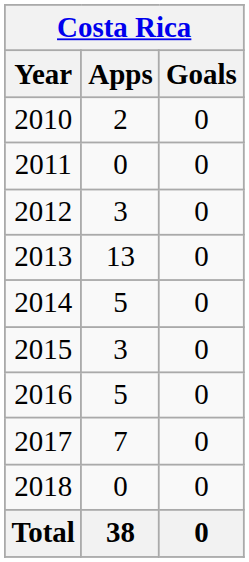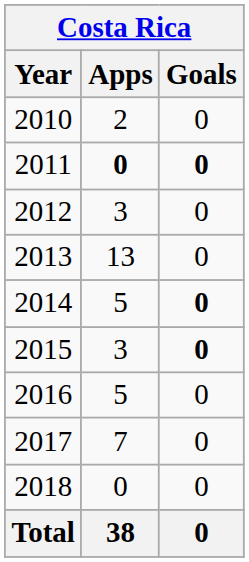(120, 165) normal -> (120, 165) bold
(201, 165) normal -> (201, 165) bold
(201, 303) normal -> (201, 303) bold
(201, 348) normal -> (201, 348) bold
